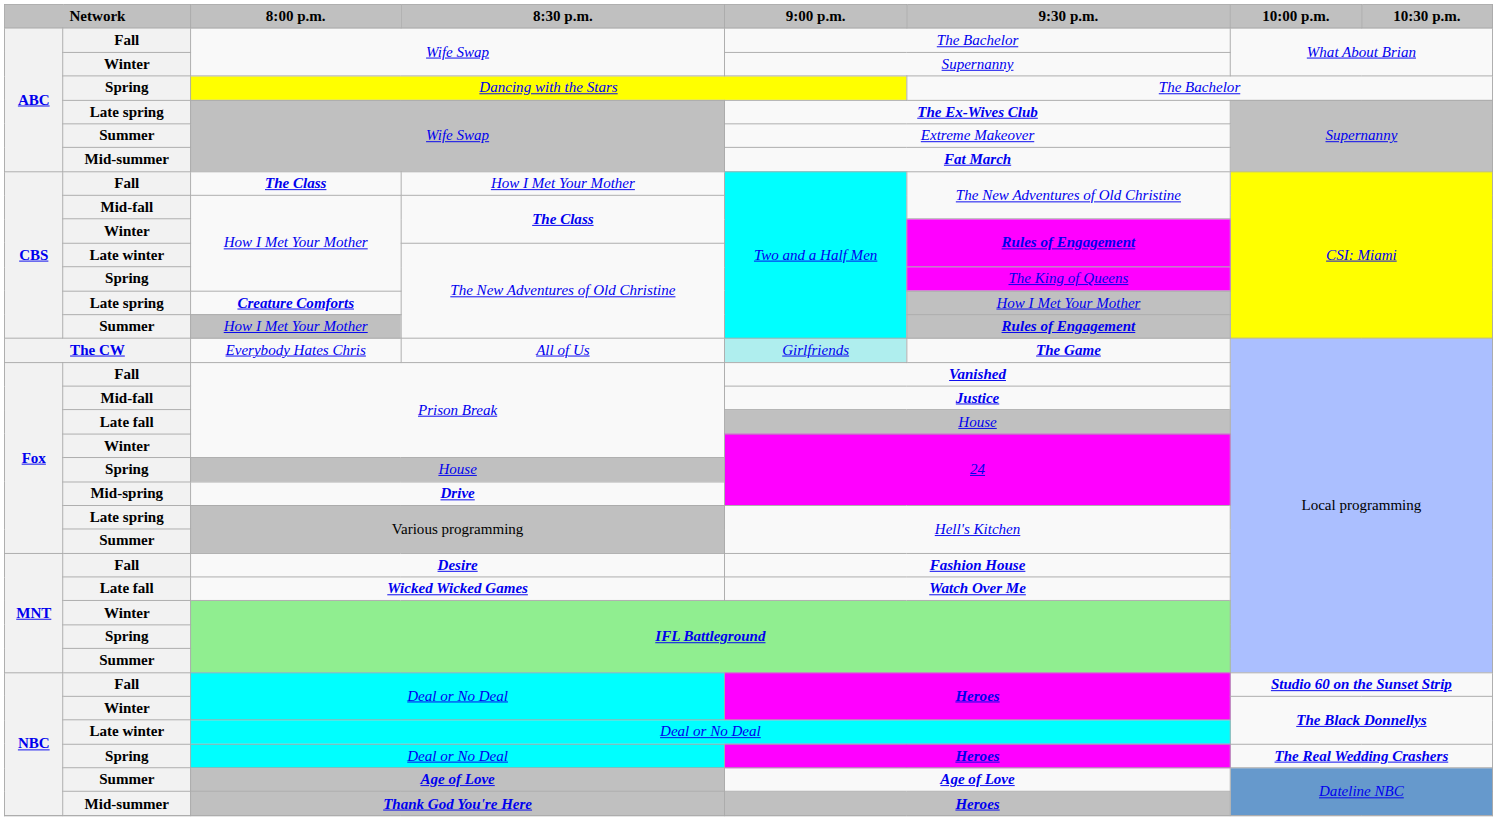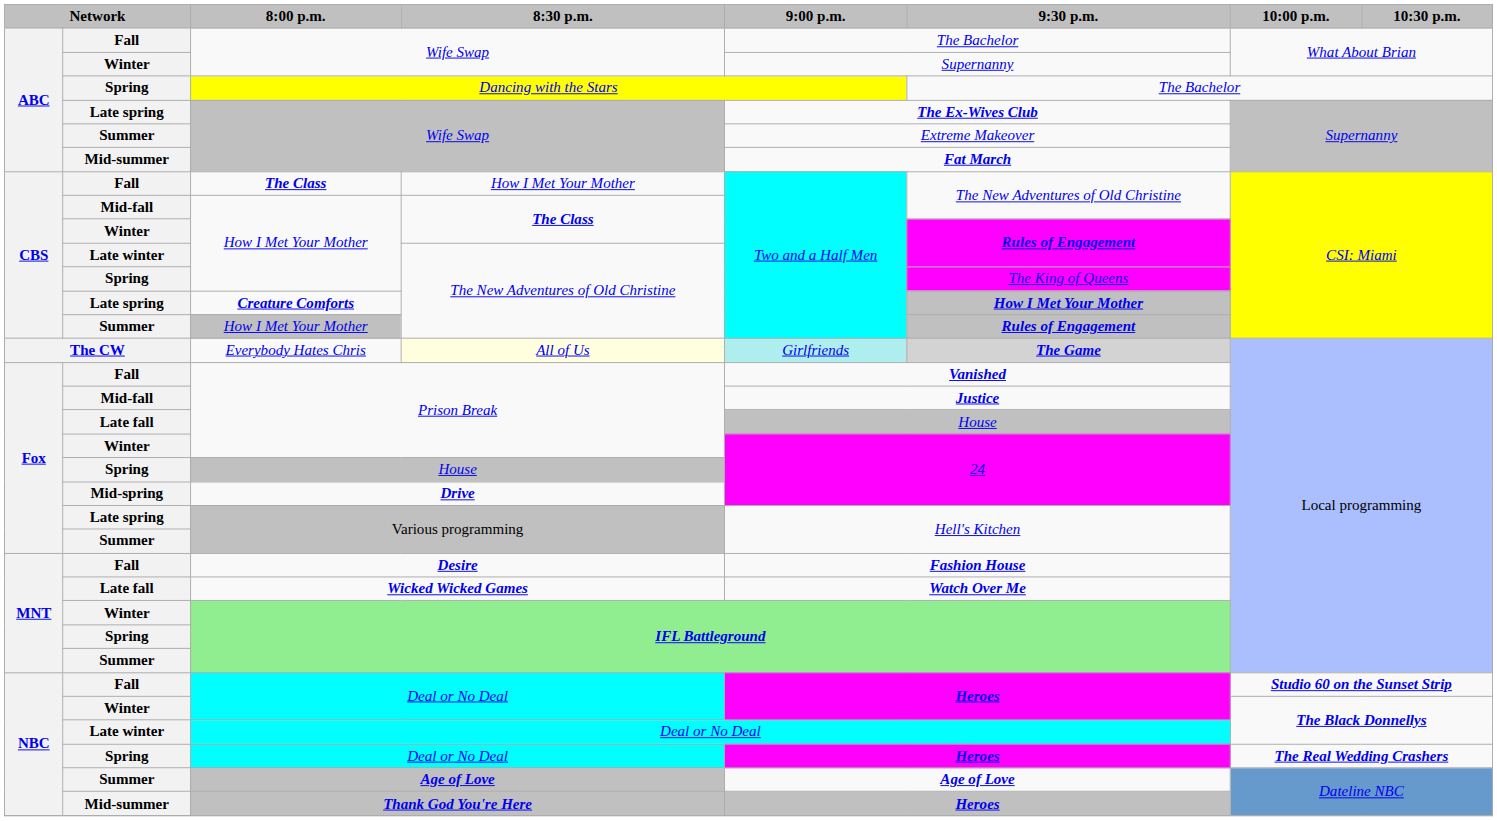(1068, 302) normal -> (1068, 302) bold
(563, 350) no background -> (563, 350) lightyellow background
(1068, 350) no background -> (1068, 350) lightgrey background
